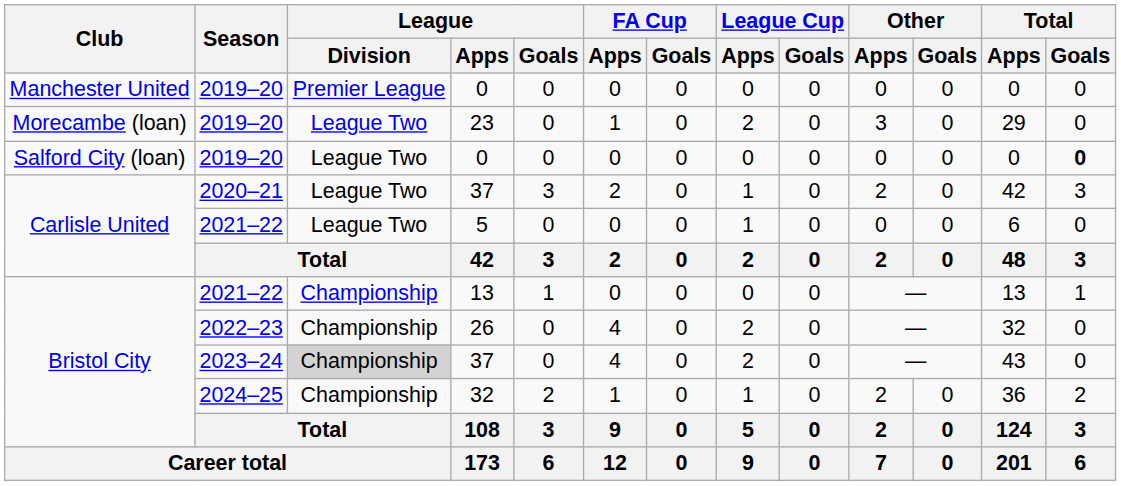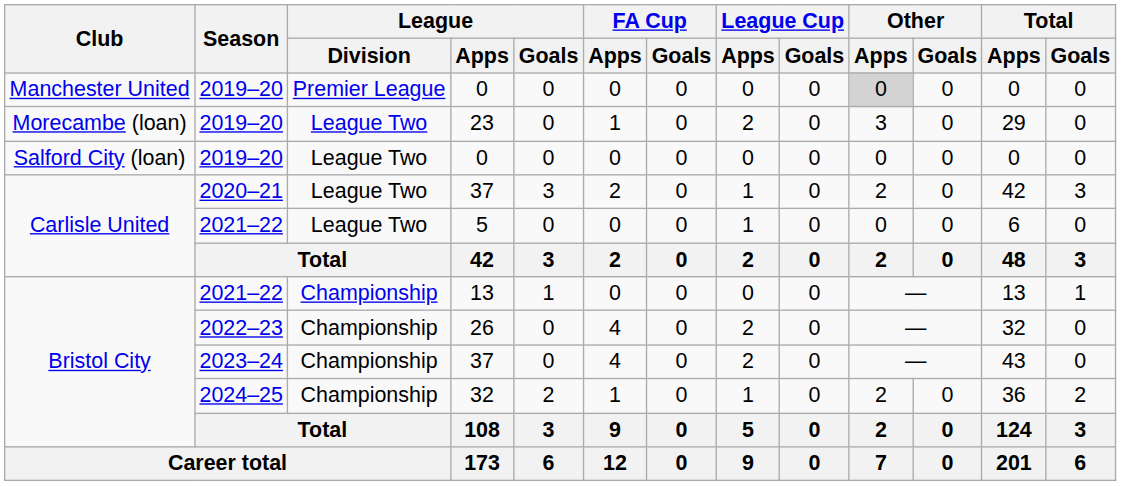(881, 89) no background -> (881, 89) lightgrey background
(1080, 157) bold -> (1080, 157) normal
(369, 361) lightgrey background -> (369, 361) no background
